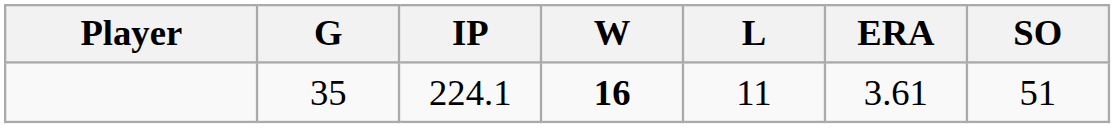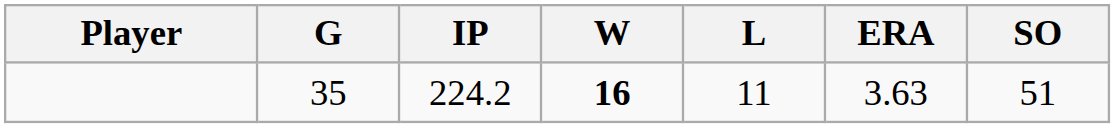(470, 91) 224.1 -> (470, 91) 224.2
(896, 91) 3.61 -> (896, 91) 3.63
